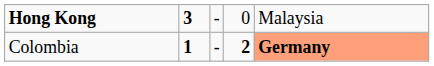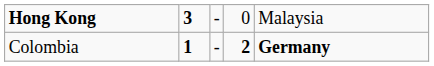(294, 46) lightsalmon background -> (294, 46) no background
